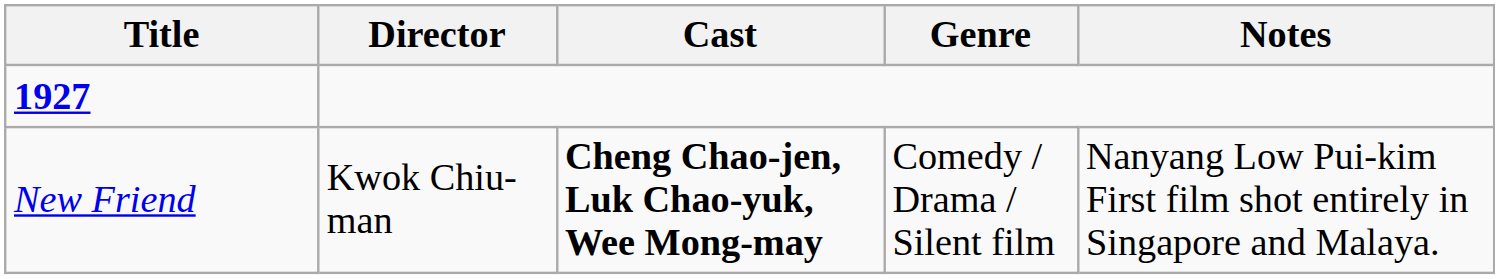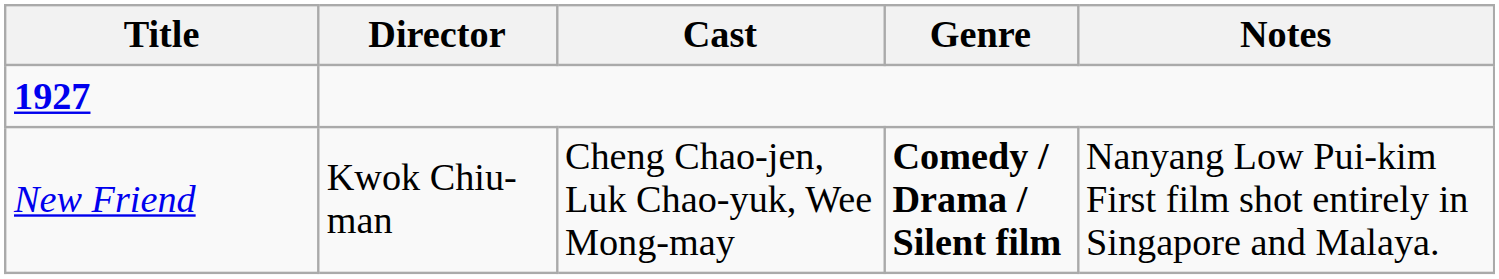(703, 199) bold -> (719, 199) normal
(974, 199) normal -> (977, 199) bold
